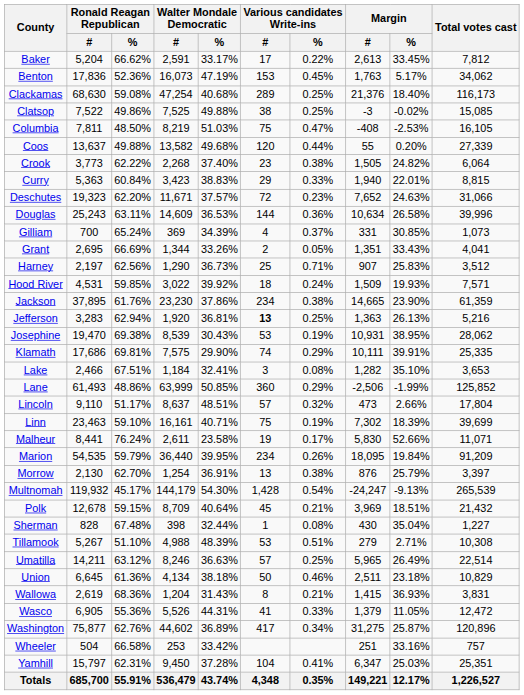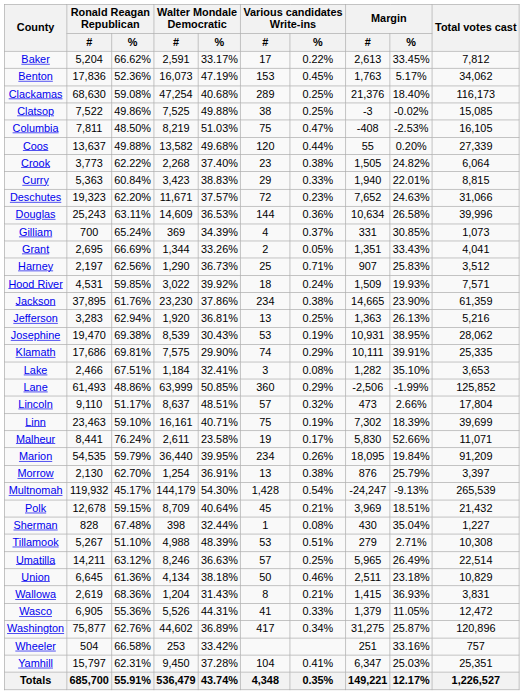(265, 318) bold -> (265, 318) normal
